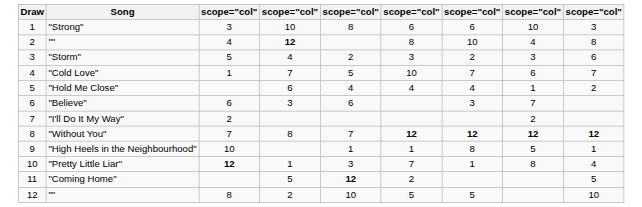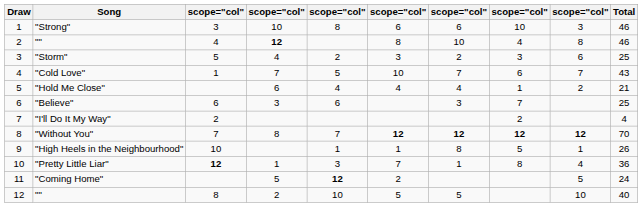+ column: (624, 12)
